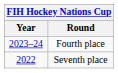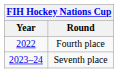(26, 44) 2023–24 -> (26, 44) 2022
(26, 60) 2022 -> (26, 60) 2023–24
